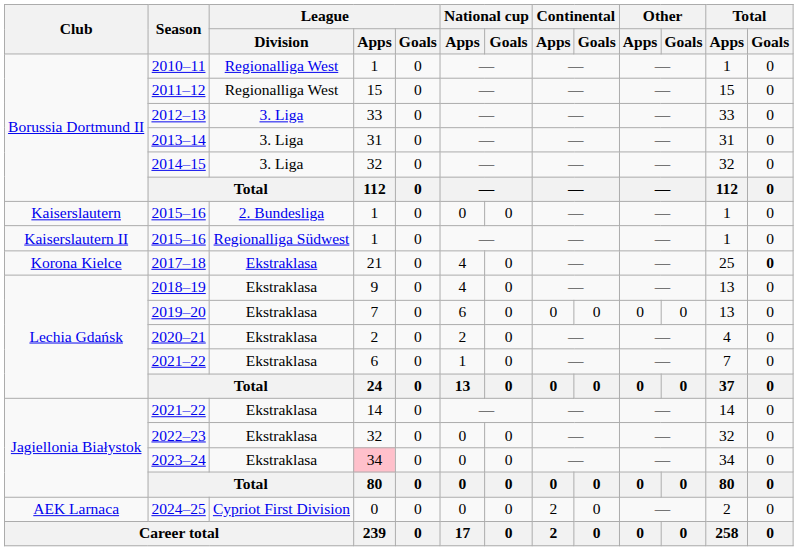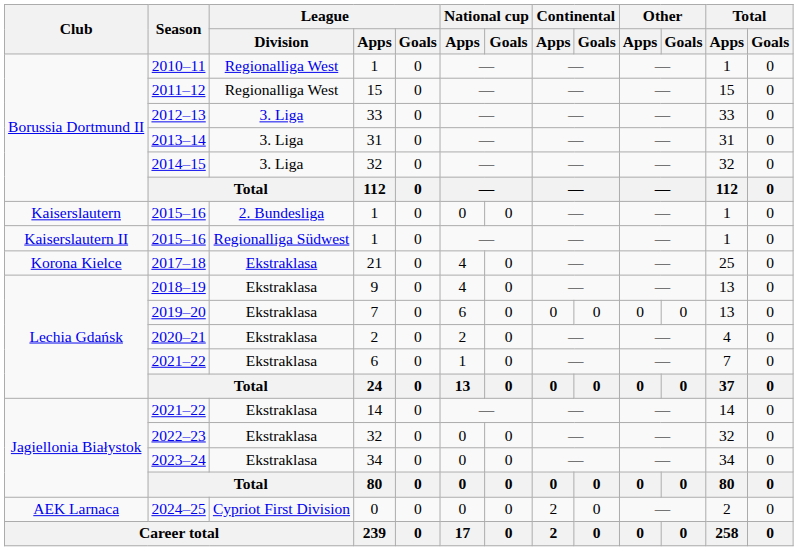(770, 262) bold -> (770, 262) normal
(374, 459) pink background -> (374, 459) no background
